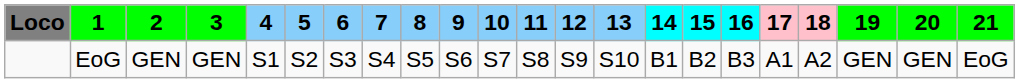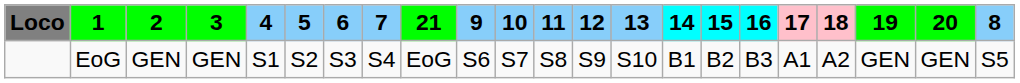columns swapped: (420, 22) <-> (986, 22)
